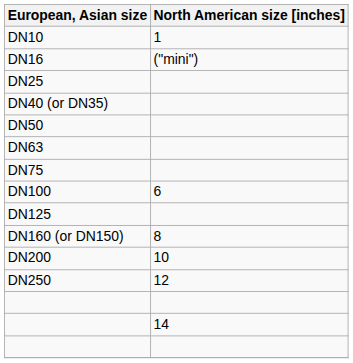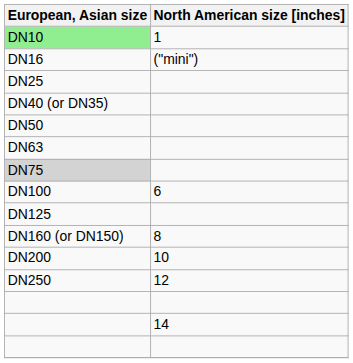(25, 37) no background -> (25, 37) lightgreen background
(25, 170) no background -> (25, 170) lightgrey background
